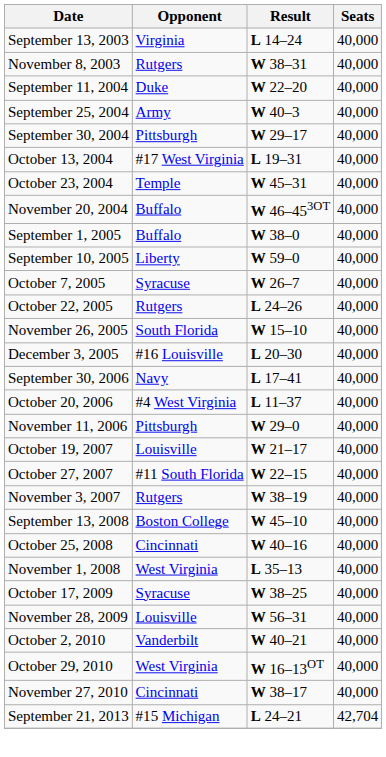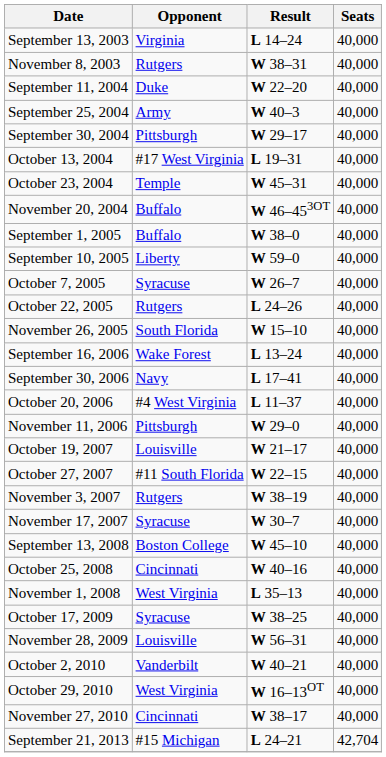- row: (63, 354)
+ row: (68, 354)
+ row: (68, 521)
